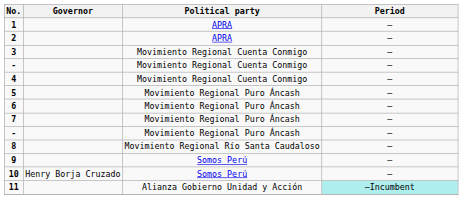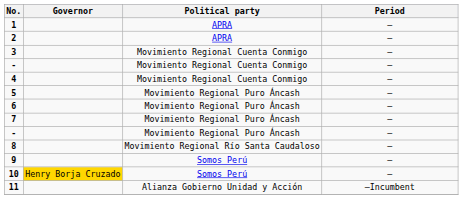(73, 174) no background -> (73, 174) gold background
(390, 187) paleturquoise background -> (390, 187) no background
